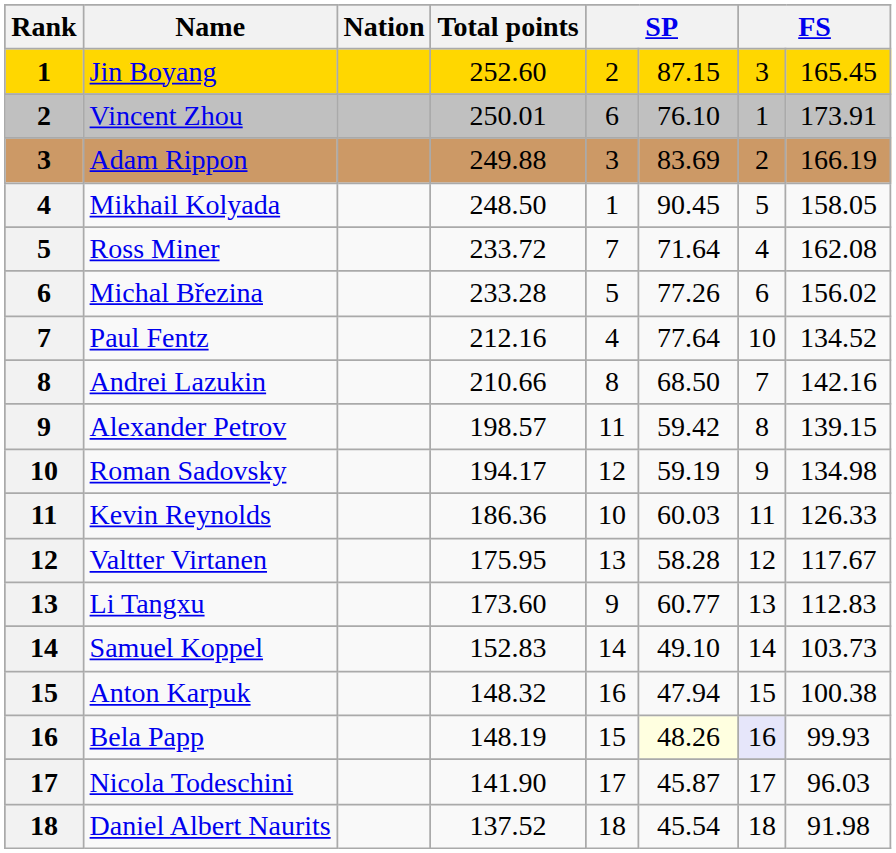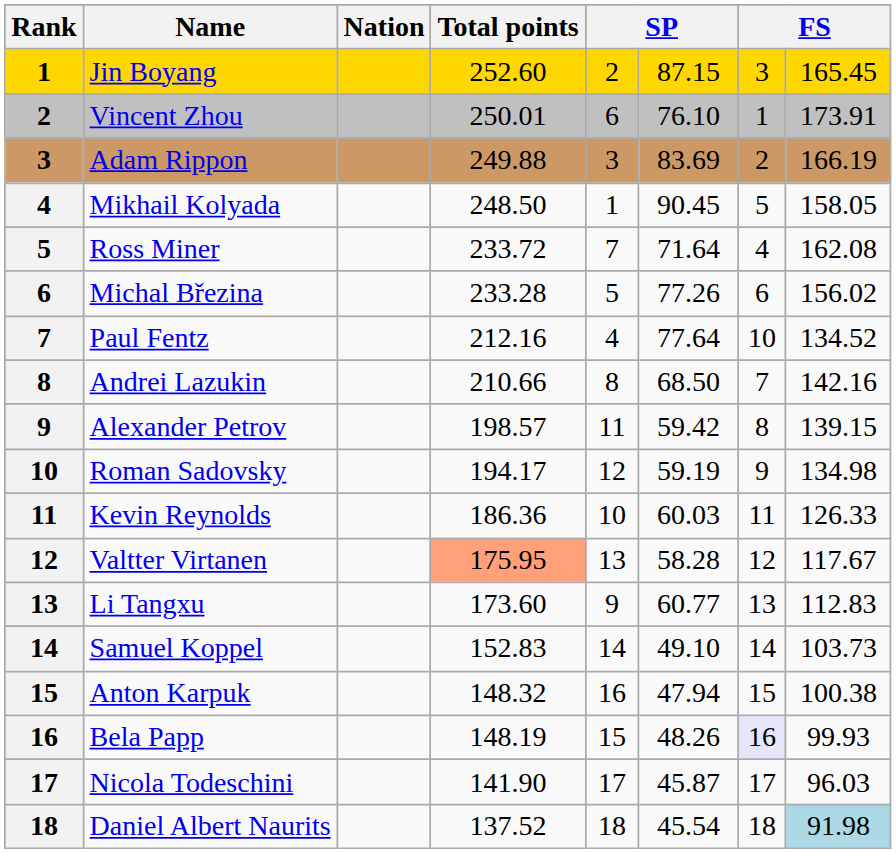(508, 559) no background -> (508, 559) lightsalmon background
(688, 737) lightyellow background -> (688, 737) no background
(838, 826) no background -> (838, 826) lightblue background
